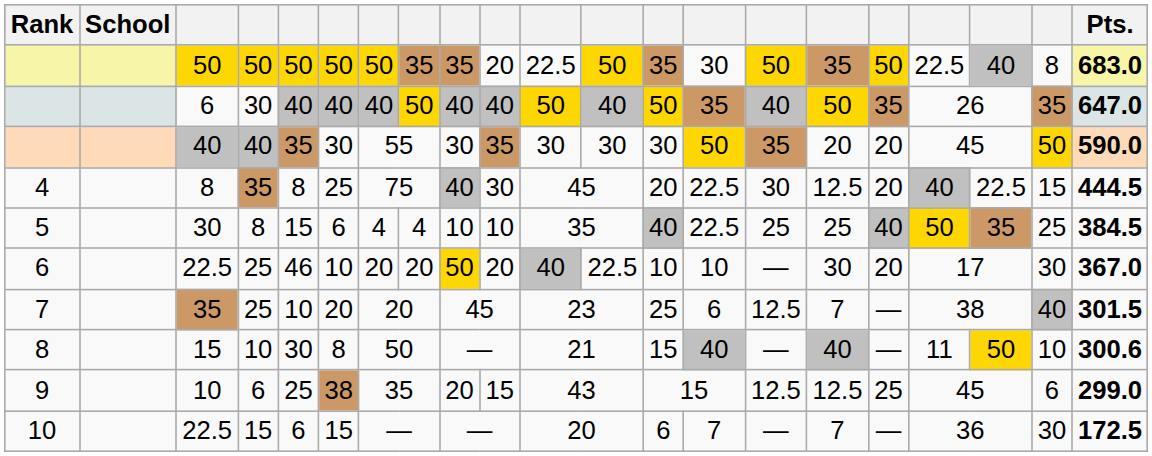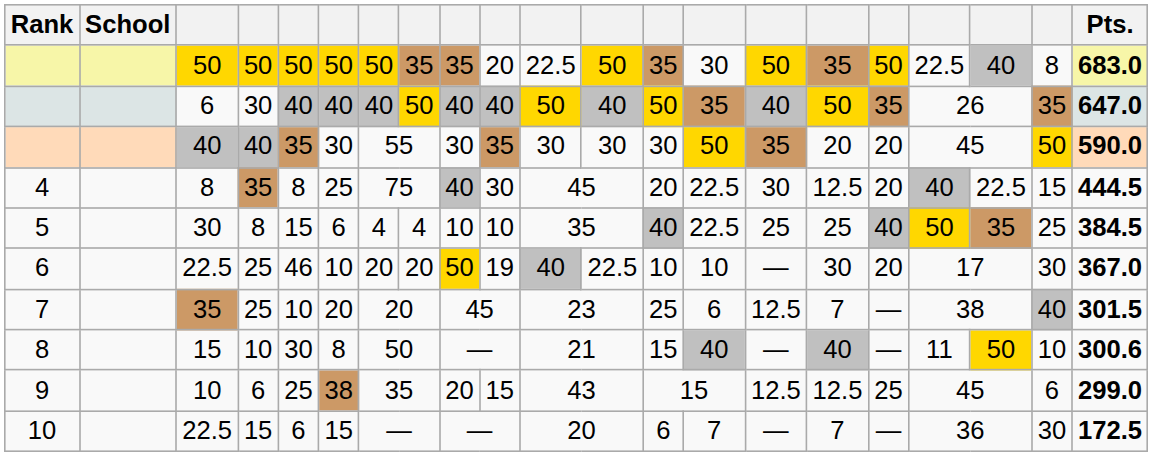(500, 268) 20 -> (500, 268) 19
